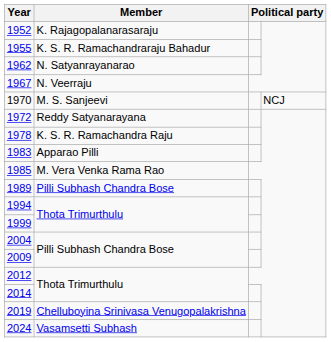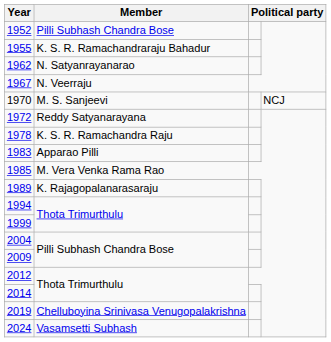(97, 30) K. Rajagopalanarasaraju -> (105, 30) Pilli Subhash Chandra Bose
(105, 188) Pilli Subhash Chandra Bose -> (97, 188) K. Rajagopalanarasaraju
